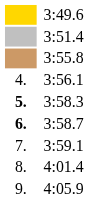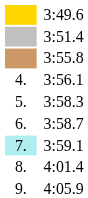(21, 102) bold -> (21, 102) normal
(21, 123) bold -> (21, 123) normal
(21, 145) no background -> (21, 145) paleturquoise background
